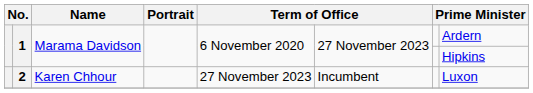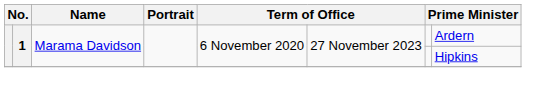- row: (22, 77)
